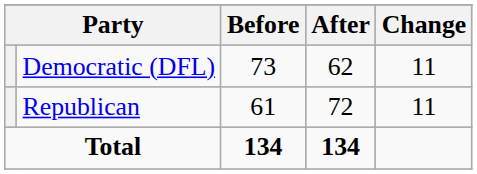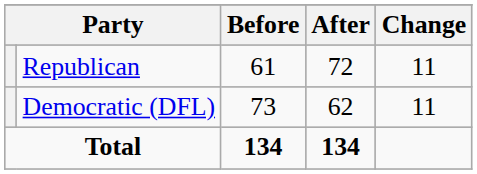rows swapped: (81, 106) <-> (119, 65)
